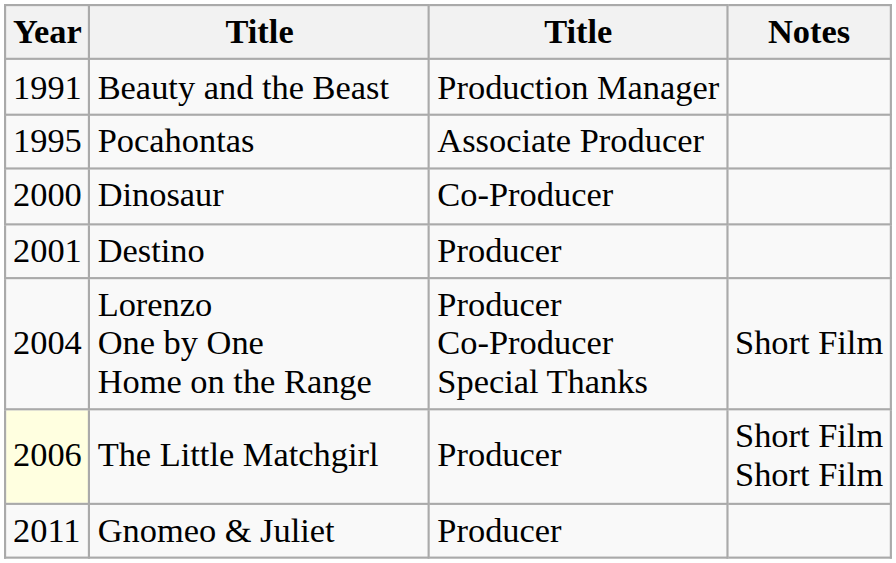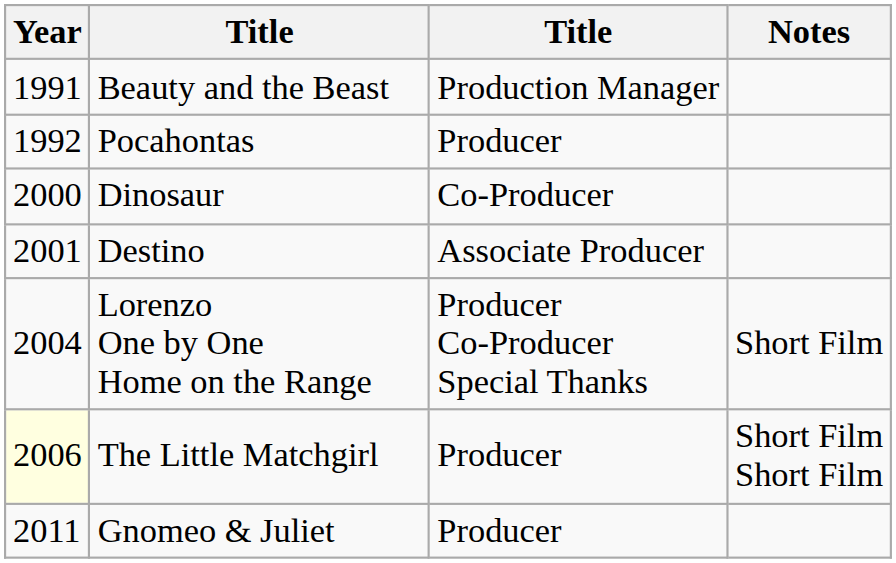(47, 140) 1995 -> (47, 140) 1992
(571, 140) Associate Producer -> (499, 140) Producer
(499, 250) Producer -> (571, 250) Associate Producer
